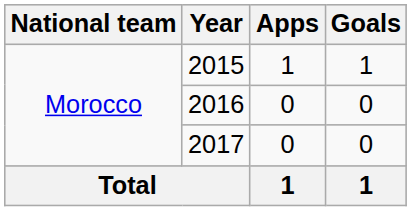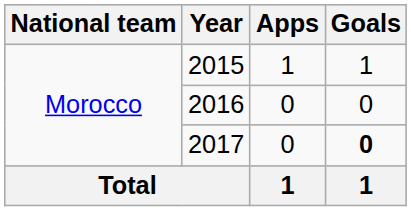(366, 144) normal -> (366, 144) bold
